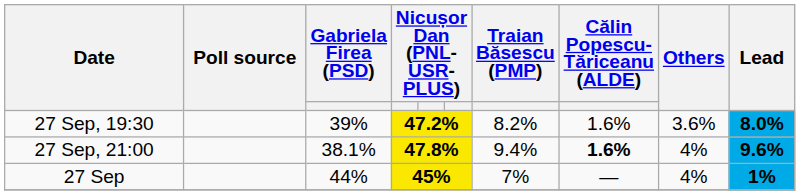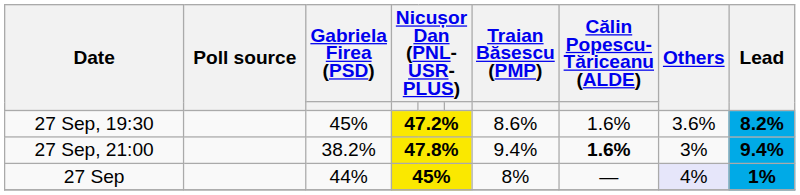(349, 123) 39% -> (349, 123) 45%
(515, 123) 8.2% -> (515, 123) 8.6%
(762, 123) 8.0% -> (762, 123) 8.2%
(349, 150) 38.1% -> (349, 150) 38.2%
(694, 150) 4% -> (694, 150) 3%
(762, 150) 9.6% -> (762, 150) 9.4%
(515, 177) 7% -> (515, 177) 8%
(694, 177) no background -> (694, 177) lavender background
